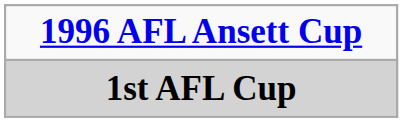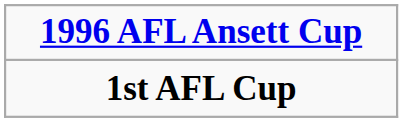(201, 87) lightgrey background -> (201, 87) no background
